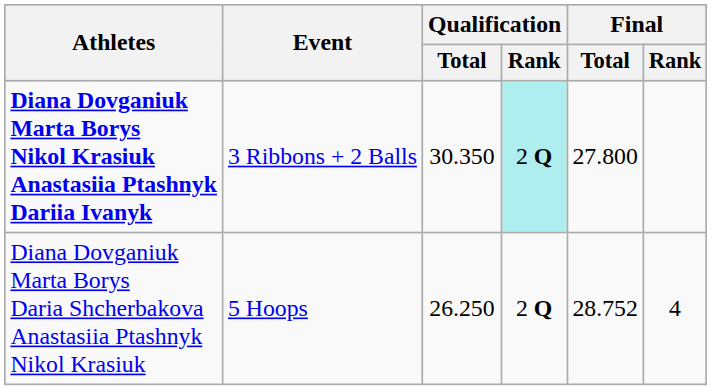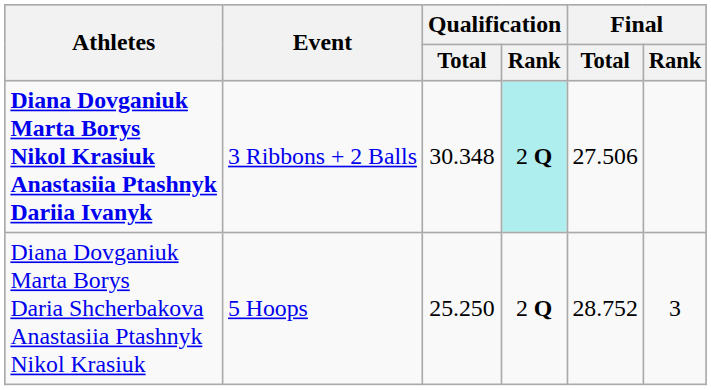(462, 156) 30.350 -> (462, 156) 30.348
(605, 156) 27.800 -> (605, 156) 27.506
(462, 308) 26.250 -> (462, 308) 25.250
(675, 308) 4 -> (675, 308) 3
